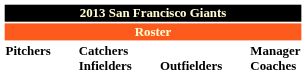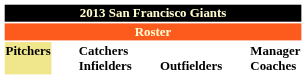(28, 50) no background -> (28, 50) khaki background
